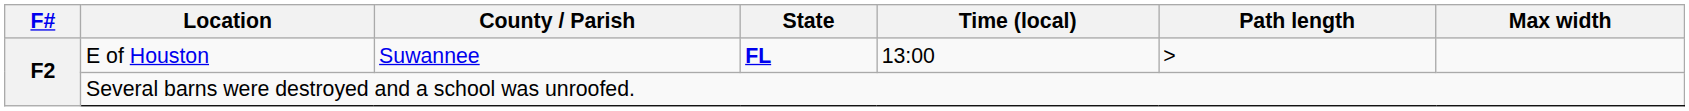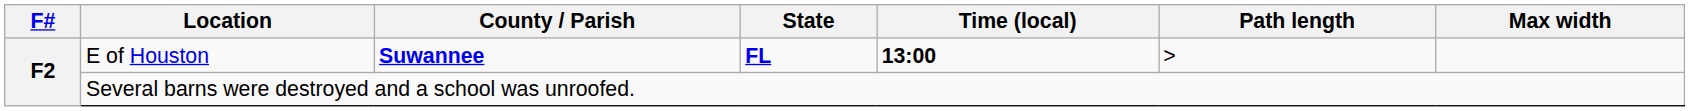(429, 55) normal -> (432, 55) bold
(908, 55) normal -> (909, 55) bold
